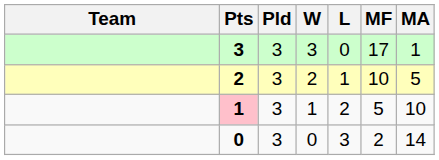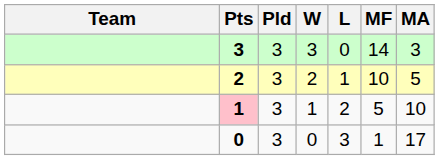(379, 49) 17 -> (379, 49) 14
(416, 49) 1 -> (416, 49) 3
(379, 139) 2 -> (379, 139) 1
(416, 139) 14 -> (416, 139) 17
